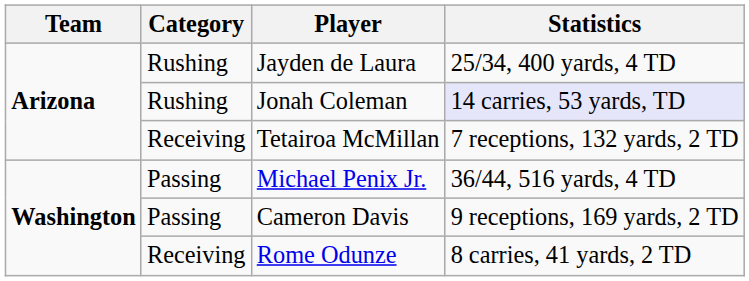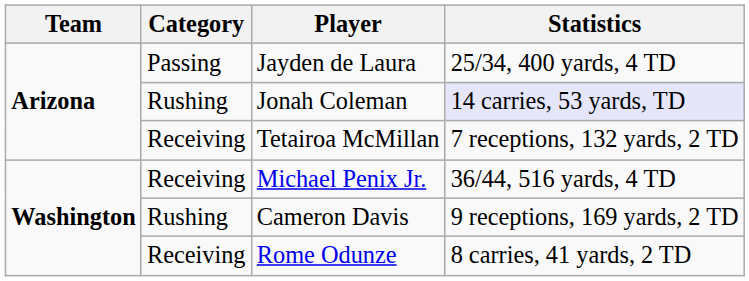(187, 62) Rushing -> (184, 62) Passing
(184, 178) Passing -> (196, 178) Receiving
(184, 216) Passing -> (187, 216) Rushing
